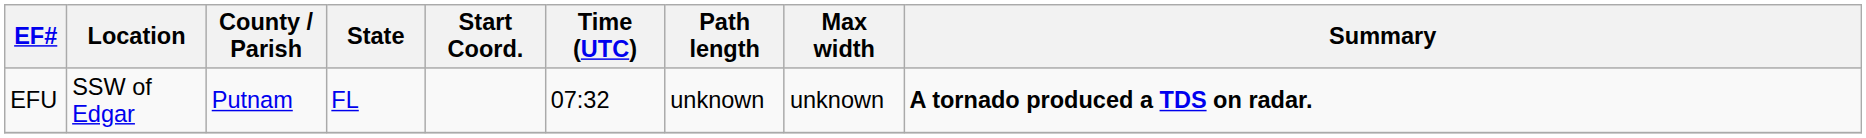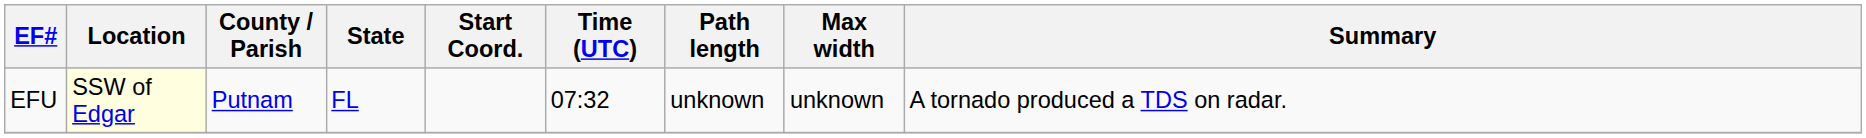(112, 100) no background -> (112, 100) lightyellow background
(1111, 100) bold -> (1098, 100) normal
